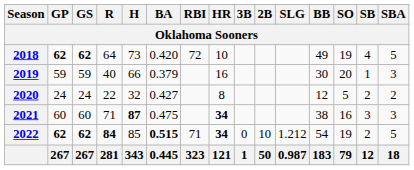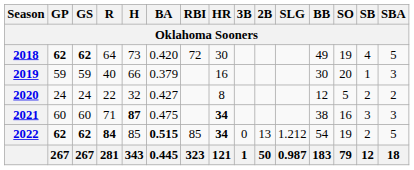(222, 54) 10 -> (222, 54) 30
(195, 134) 71 -> (195, 134) 85
(265, 134) 10 -> (265, 134) 13
